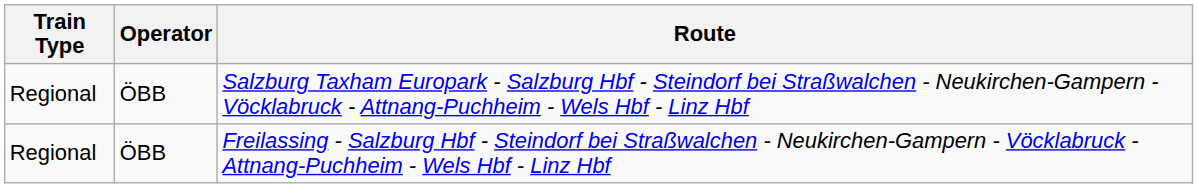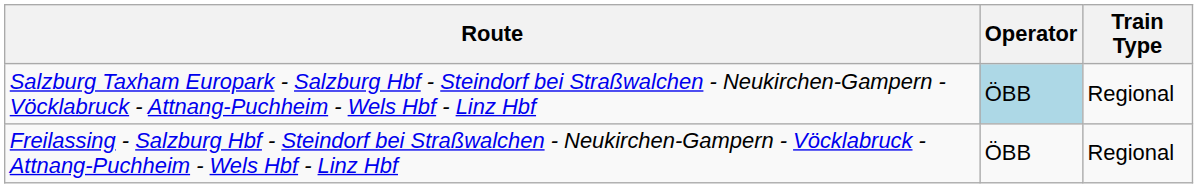columns swapped: (60, 34) <-> (705, 34)
(143, 93) no background -> (1008, 93) lightblue background
